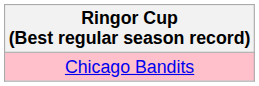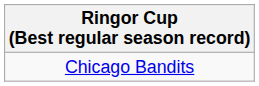(130, 66) pink background -> (130, 66) no background
